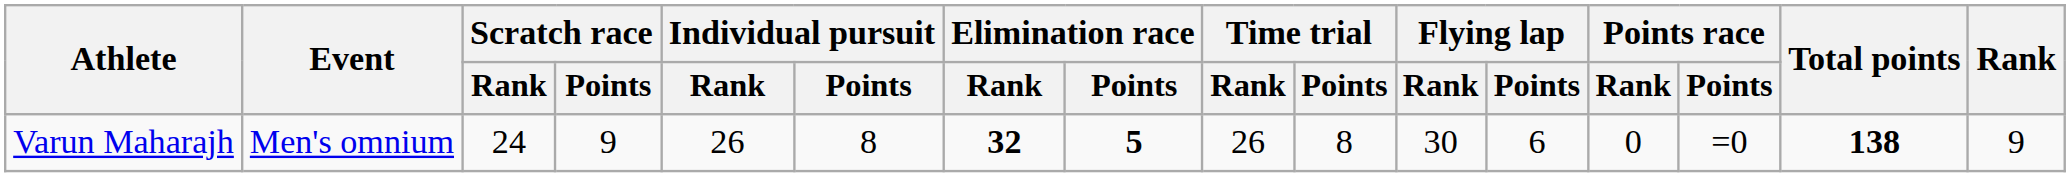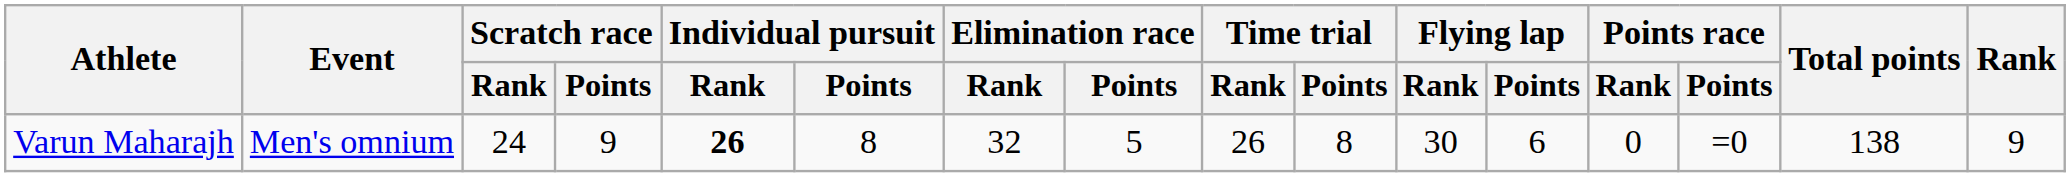(727, 142) normal -> (727, 142) bold
(1004, 142) bold -> (1004, 142) normal
(1134, 142) bold -> (1134, 142) normal
(1874, 142) bold -> (1874, 142) normal
